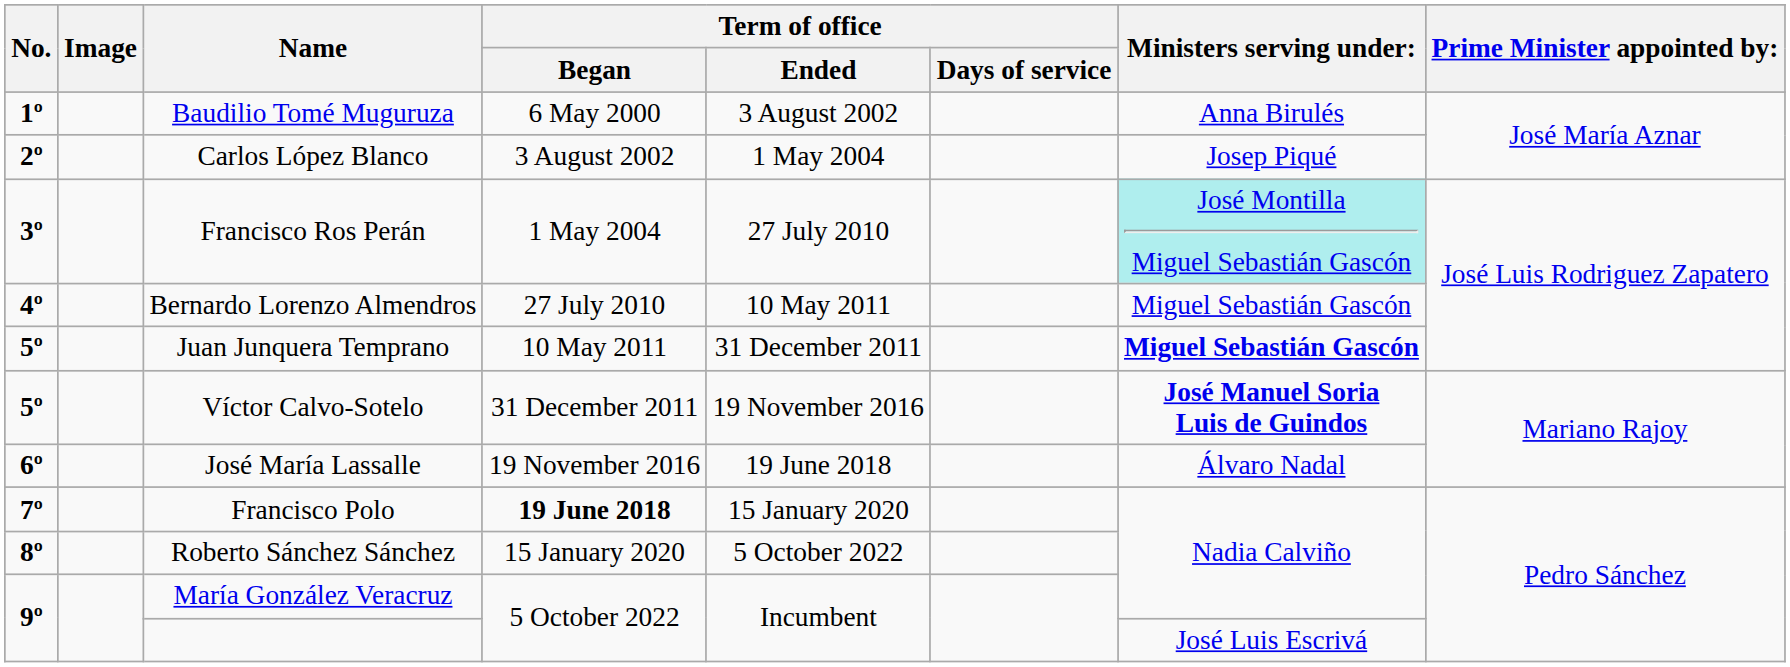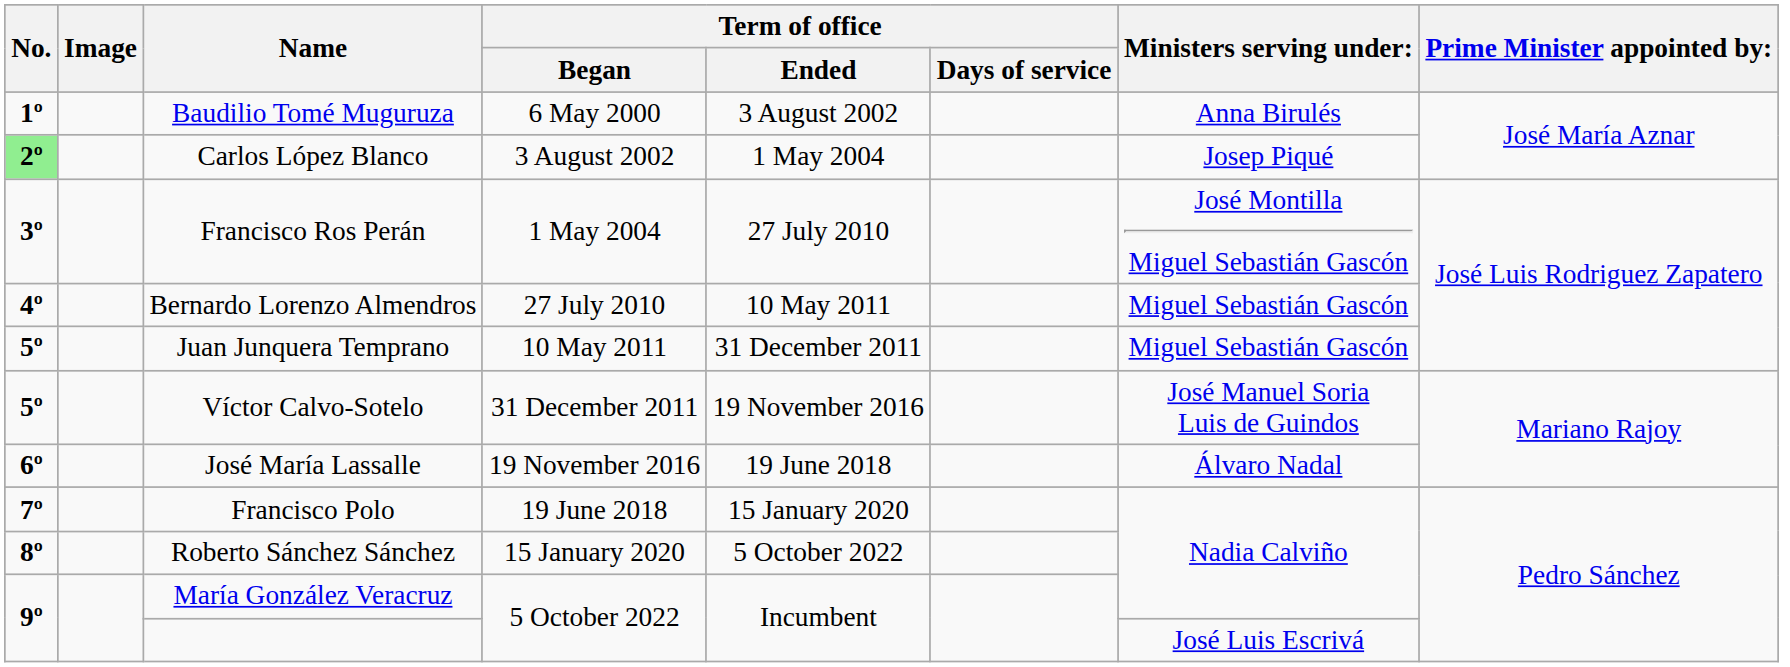(31, 156) no background -> (31, 156) lightgreen background
(1271, 230) paleturquoise background -> (1268, 230) no background
(1271, 348) bold -> (1268, 348) normal
(1271, 406) bold -> (1268, 406) normal
(595, 509) bold -> (595, 509) normal
